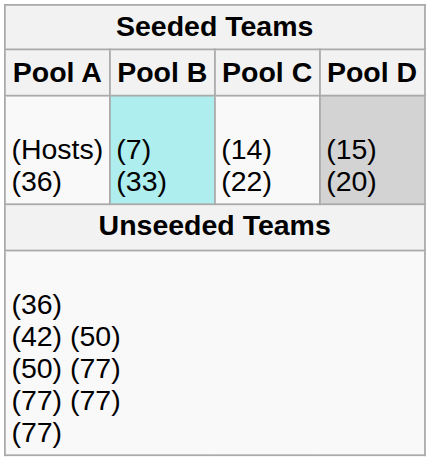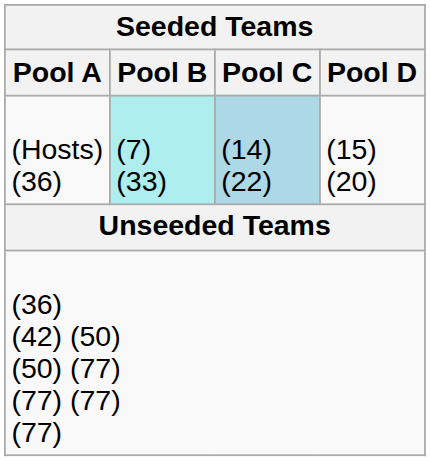(247, 165) no background -> (247, 165) lightblue background
(352, 165) lightgrey background -> (352, 165) no background
